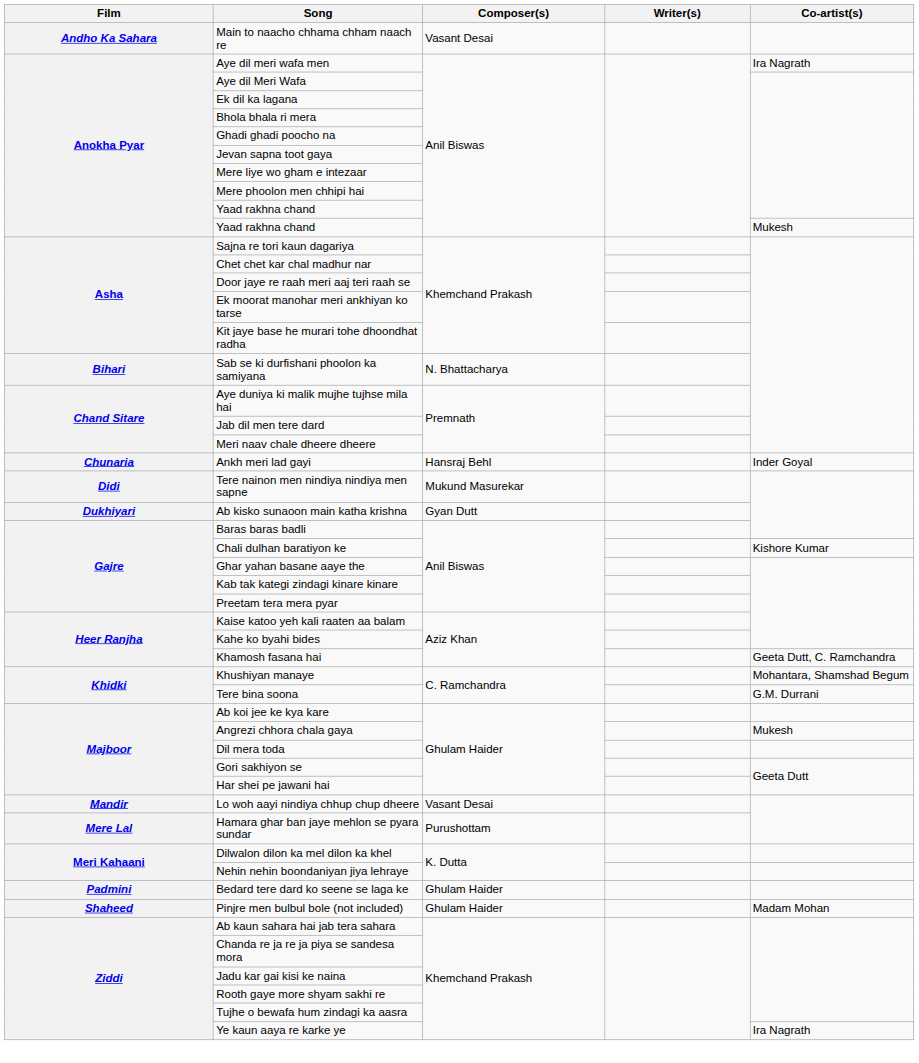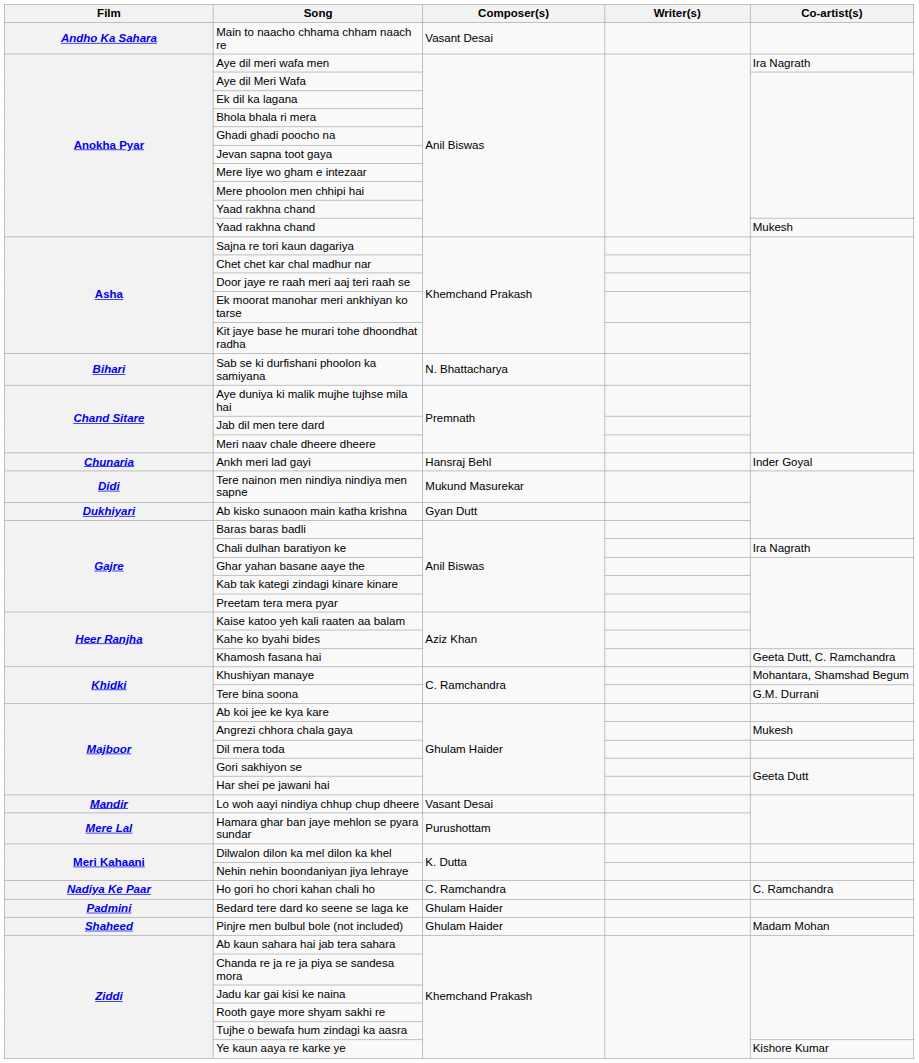(791, 548) Kishore Kumar -> (781, 548) Ira Nagrath
+ row: (109, 889)
(781, 1030) Ira Nagrath -> (791, 1049) Kishore Kumar
